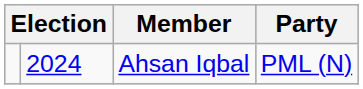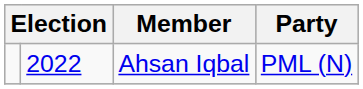(54, 63) 2024 -> (54, 63) 2022
